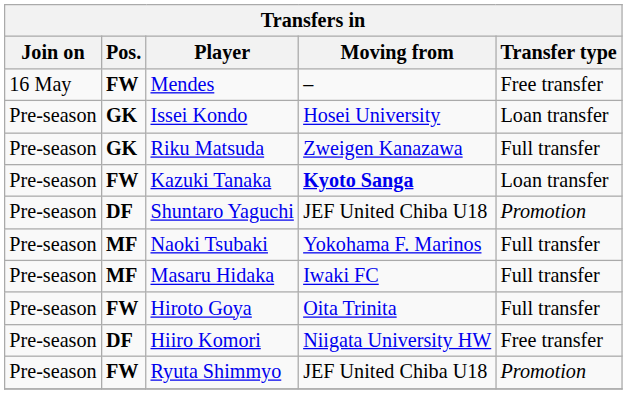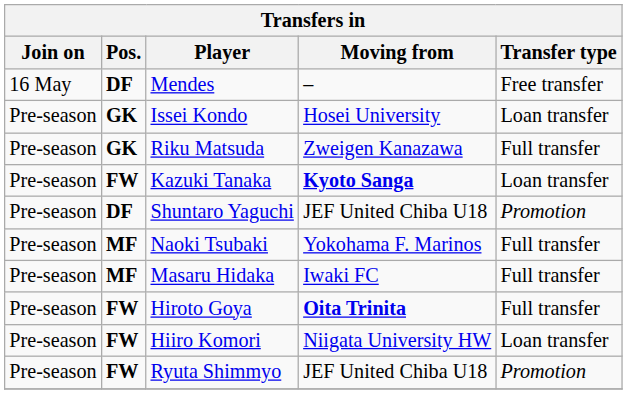(122, 84) FW -> (119, 84) DF
(350, 308) normal -> (355, 308) bold
(119, 340) DF -> (122, 340) FW
(552, 340) Free transfer -> (555, 340) Loan transfer
